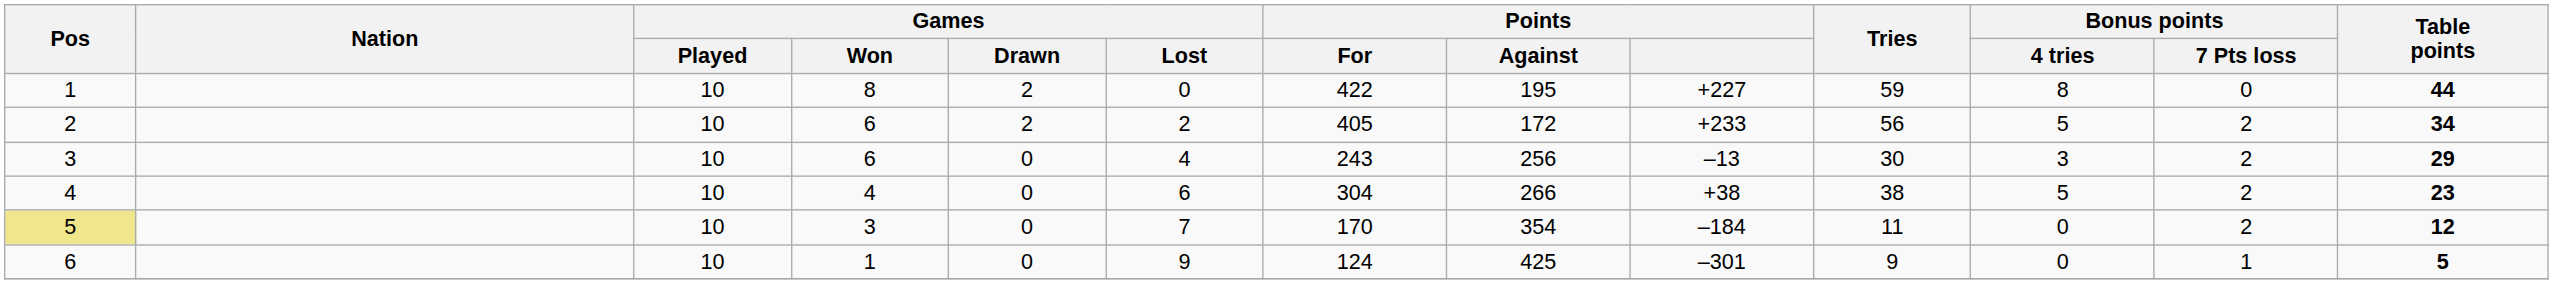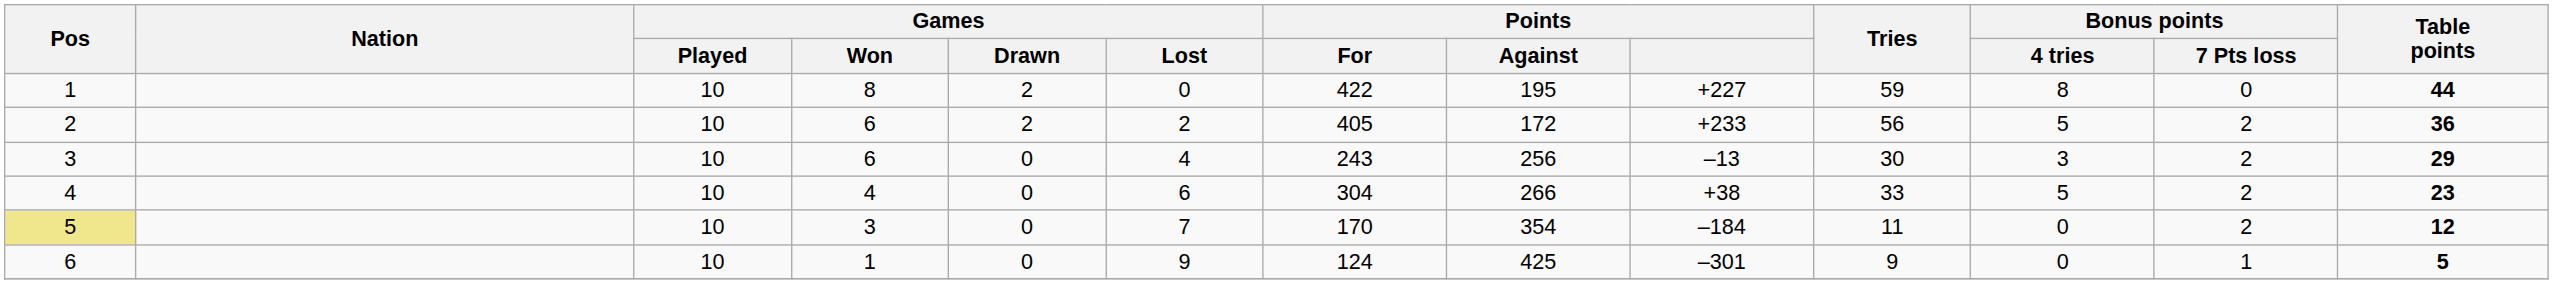(2443, 124) 34 -> (2443, 124) 36
(1892, 192) 38 -> (1892, 192) 33
